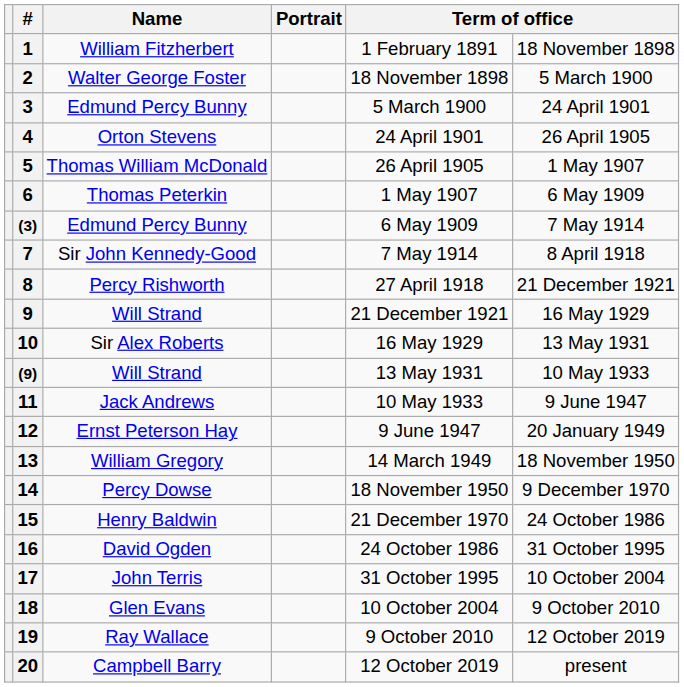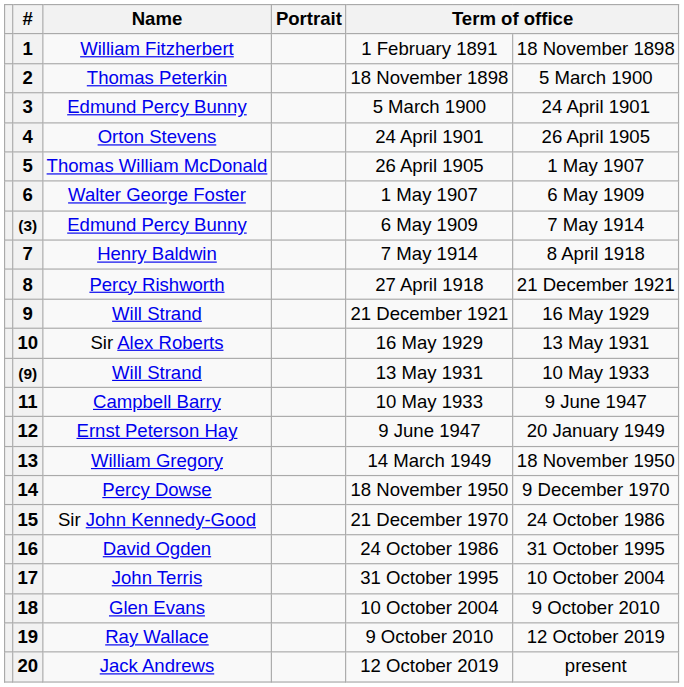(157, 78) Walter George Foster -> (157, 78) Thomas Peterkin
(157, 195) Thomas Peterkin -> (157, 195) Walter George Foster
(157, 254) Sir John Kennedy-Good -> (157, 254) Henry Baldwin
(157, 401) Jack Andrews -> (157, 401) Campbell Barry
(157, 519) Henry Baldwin -> (157, 519) Sir John Kennedy-Good
(157, 666) Campbell Barry -> (157, 666) Jack Andrews
